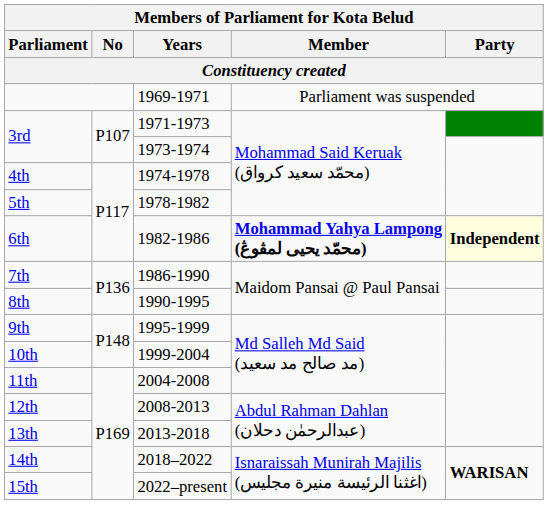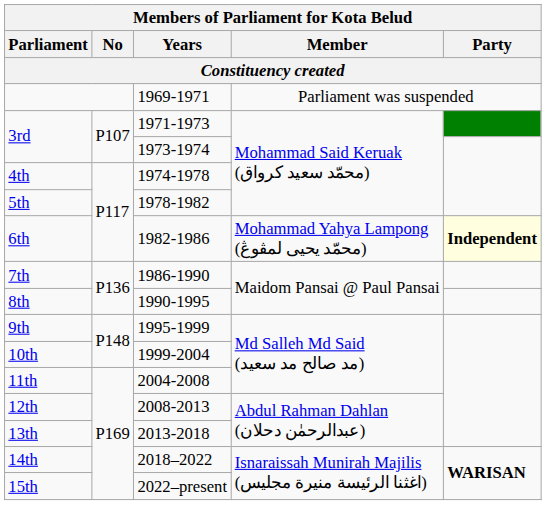(338, 238) bold -> (332, 238) normal
